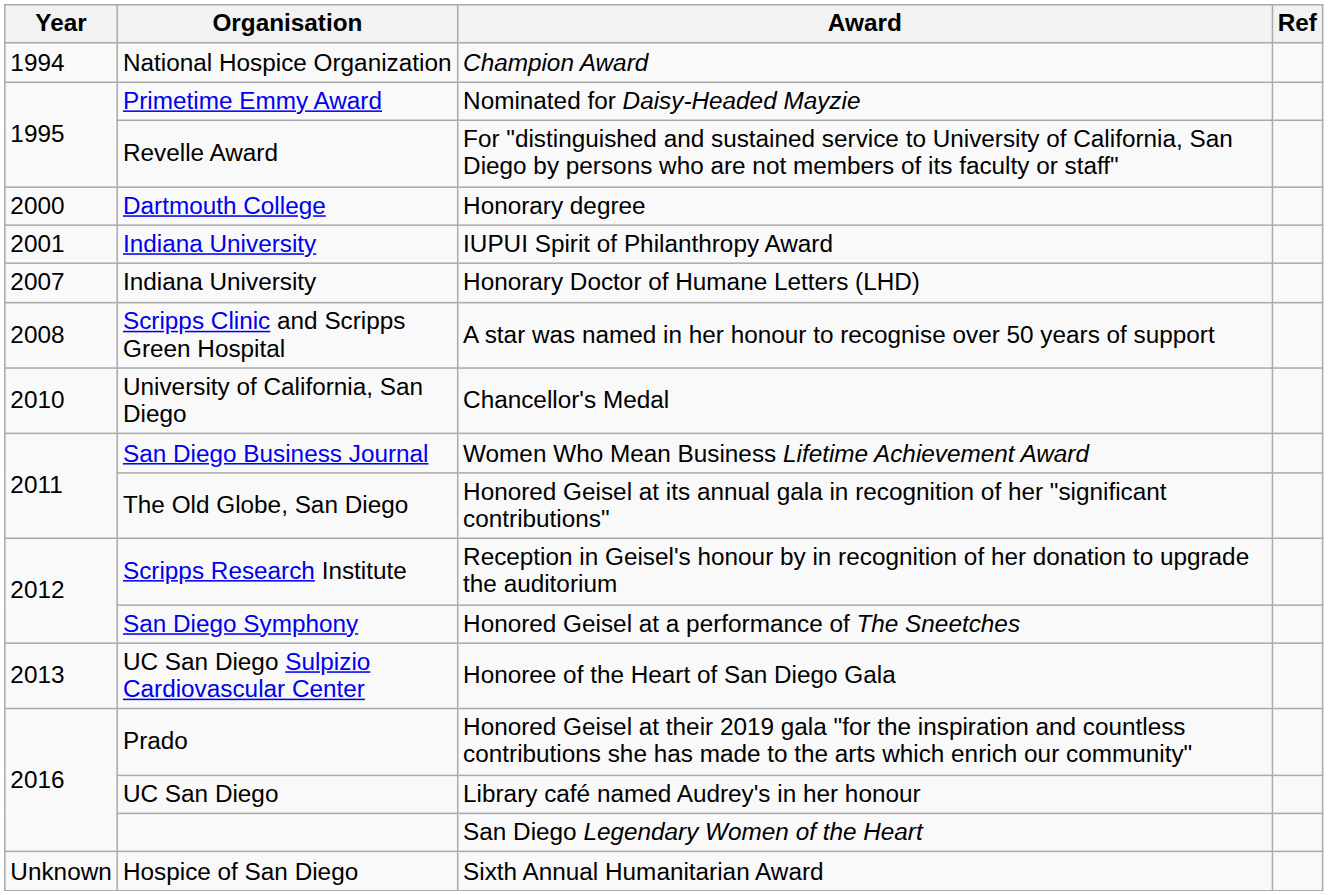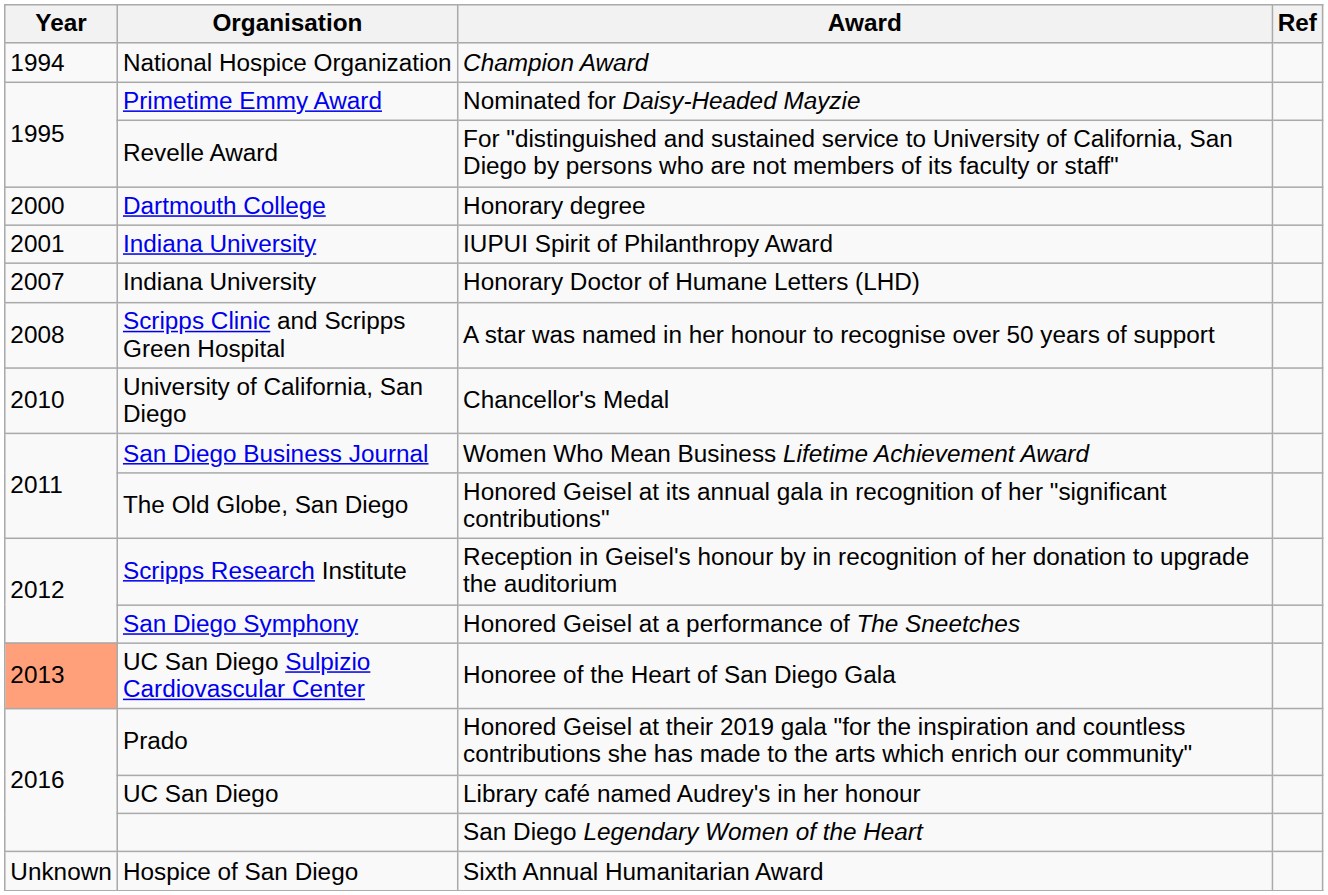(37, 675) no background -> (37, 675) lightsalmon background
